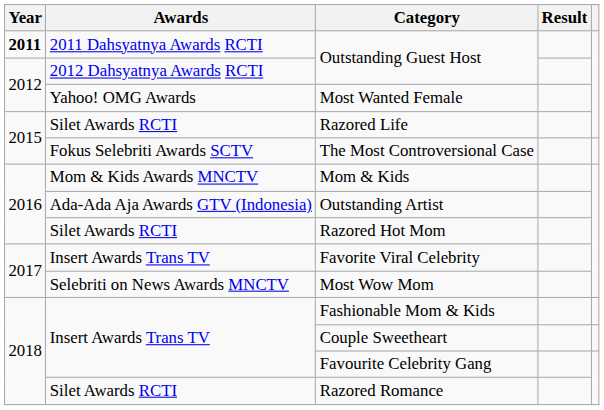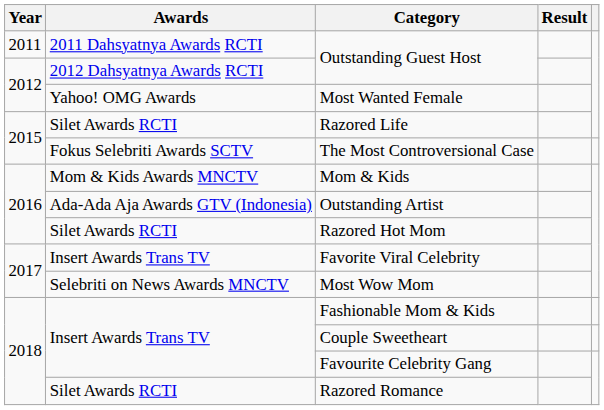(25, 44) bold -> (25, 44) normal
